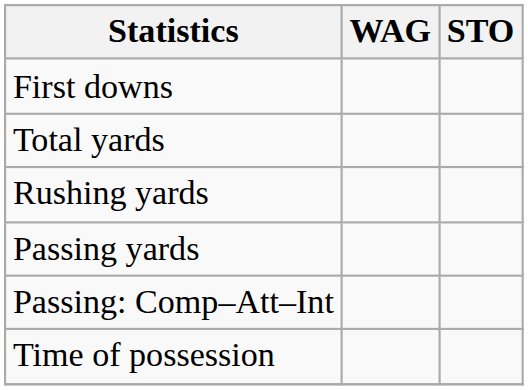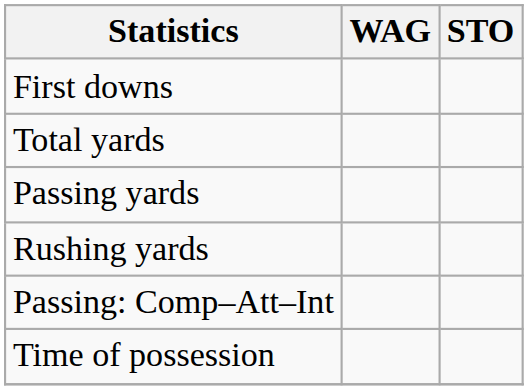rows swapped: (111, 193) <-> (106, 247)
